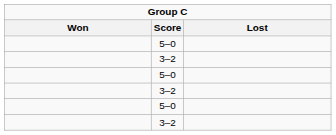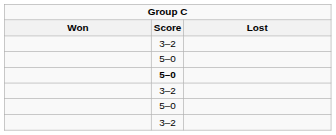(168, 43) 5–0 -> (168, 43) 3–2
(168, 59) 3–2 -> (168, 59) 5–0
(168, 75) normal -> (168, 75) bold
